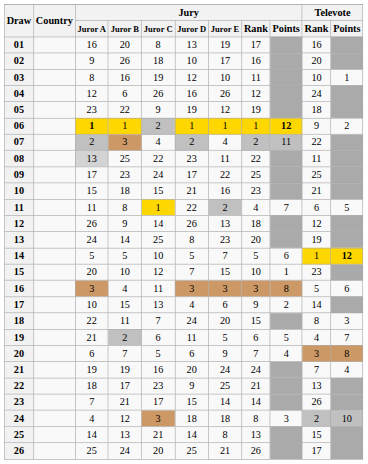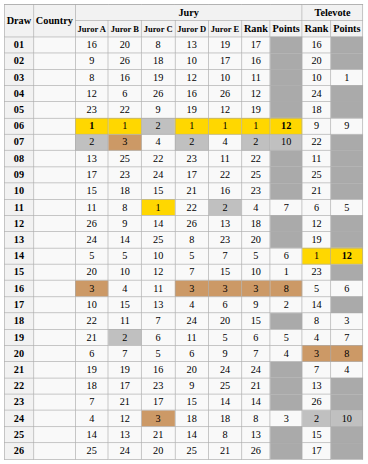(347, 126) 2 -> (347, 126) 9
(286, 142) 11 -> (286, 142) 10
(92, 158) lightgrey background -> (92, 158) no background
